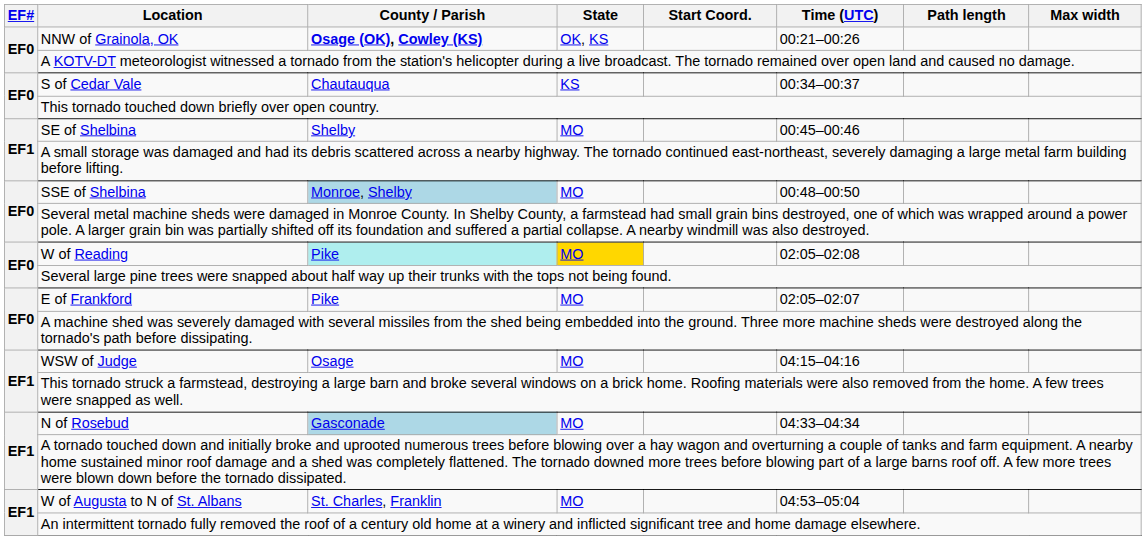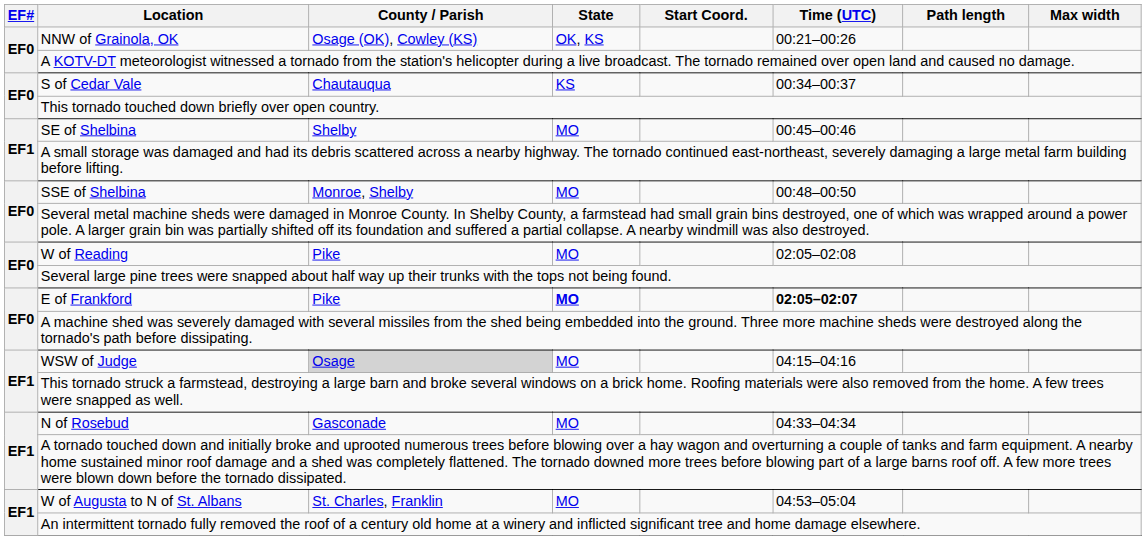(397, 38) bold -> (395, 38) normal
(362, 191) lightblue background -> (363, 191) no background
(325, 253) paleturquoise background -> (326, 253) no background
(572, 253) gold background -> (567, 253) no background
(572, 299) normal -> (567, 299) bold
(820, 299) normal -> (817, 299) bold
(332, 361) no background -> (334, 361) lightgrey background
(348, 423) lightblue background -> (349, 423) no background
